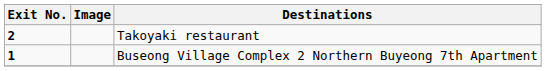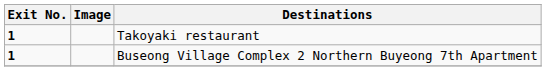(11, 35) 2 -> (11, 35) 1
